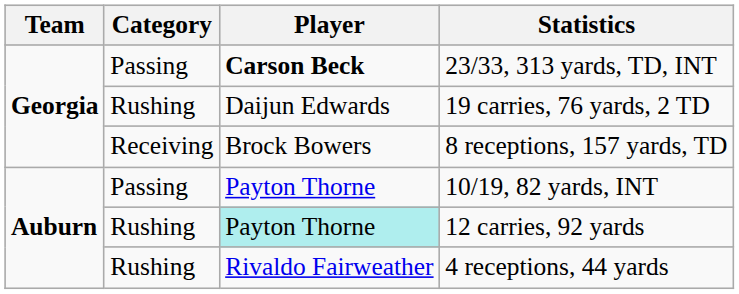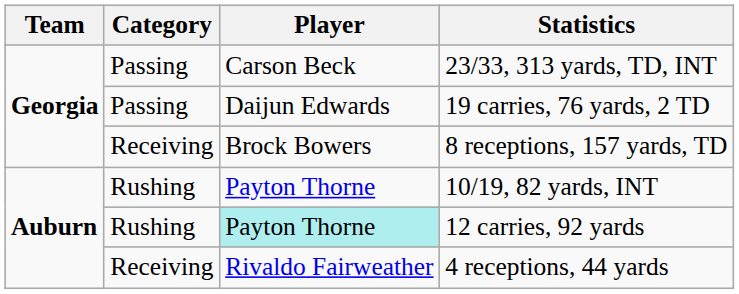(295, 65) bold -> (291, 65) normal
(153, 105) Rushing -> (149, 105) Passing
(149, 186) Passing -> (153, 186) Rushing
(153, 267) Rushing -> (162, 267) Receiving
